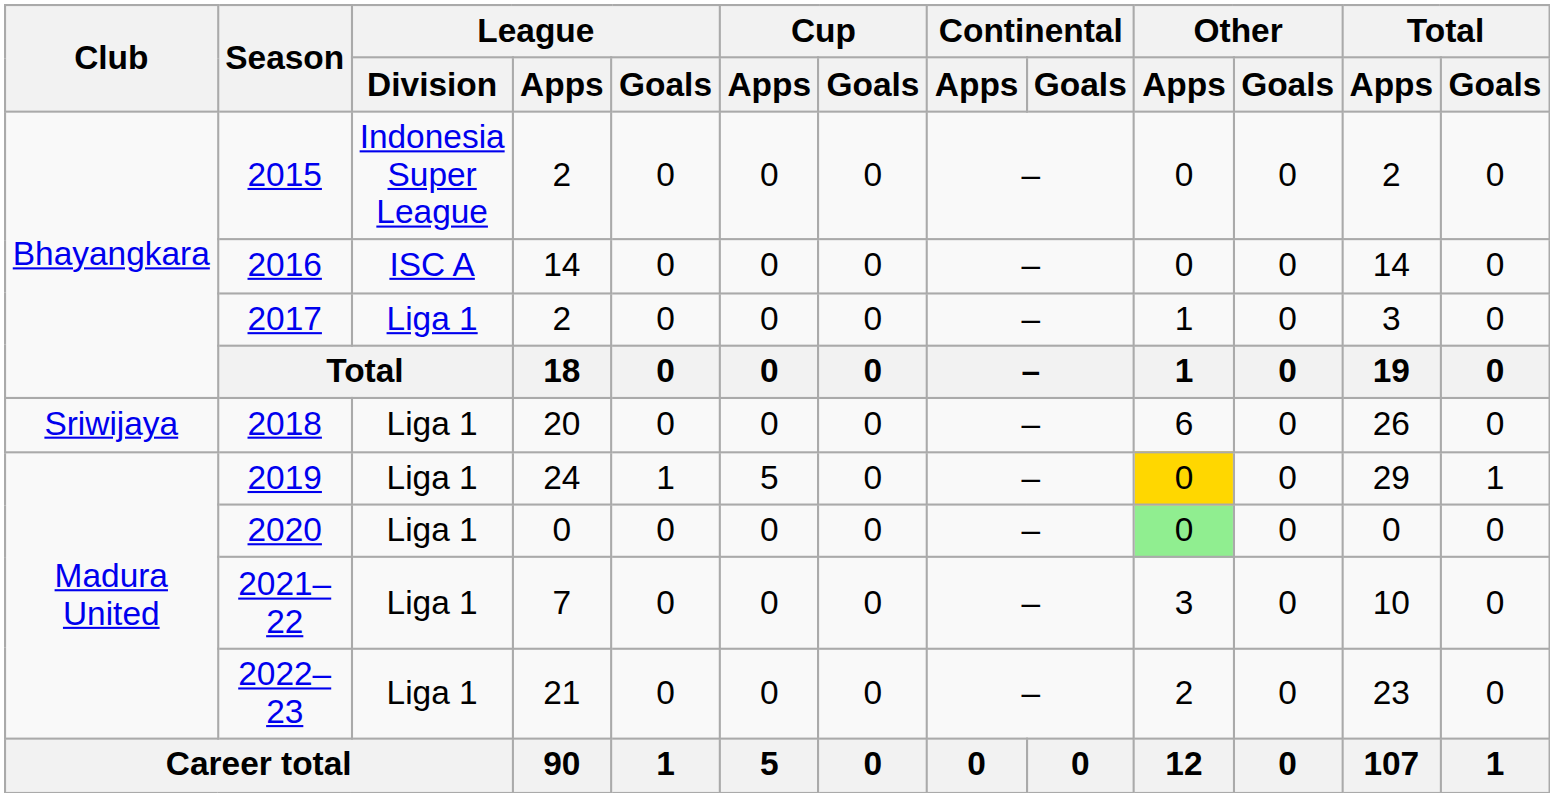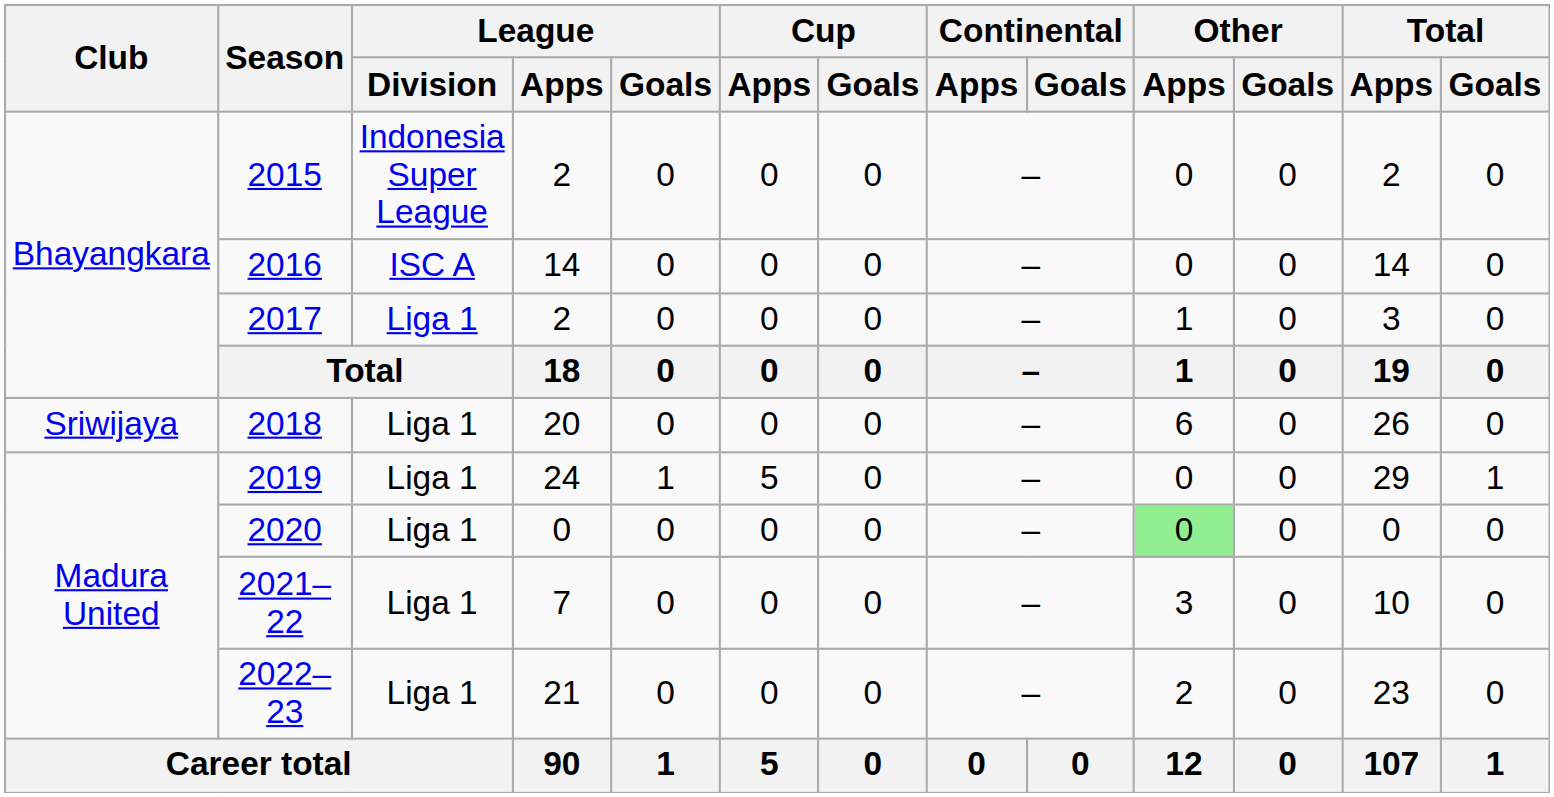(1184, 477) gold background -> (1184, 477) no background
